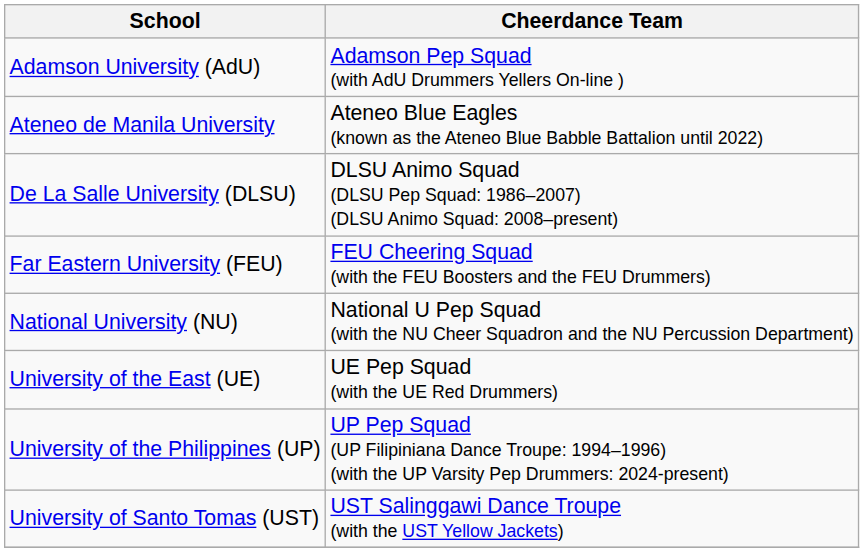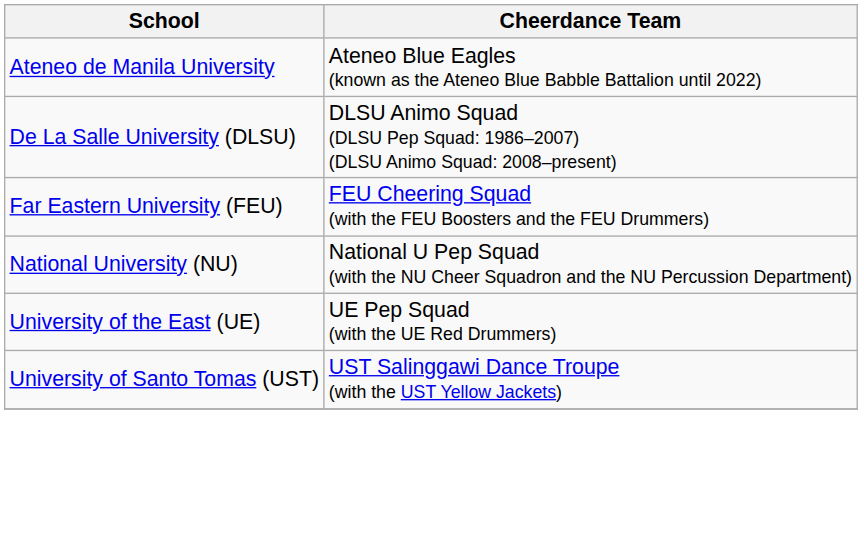- row: (135, 67)
- row: (165, 449)
